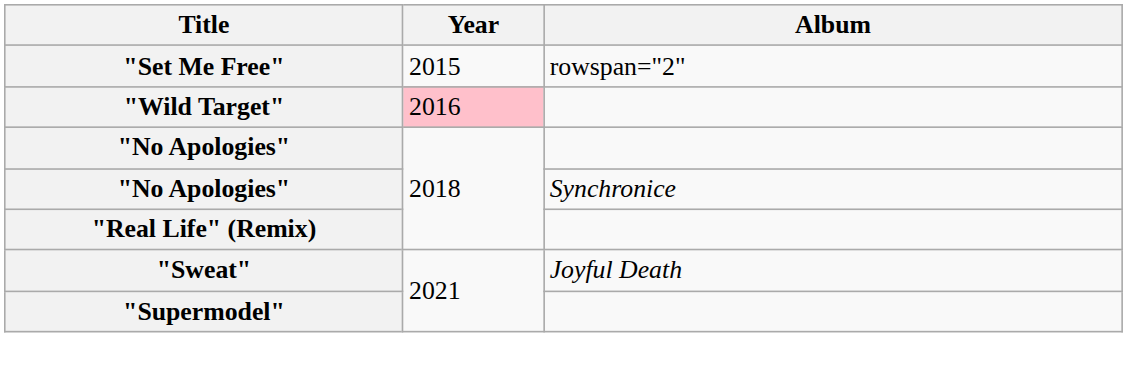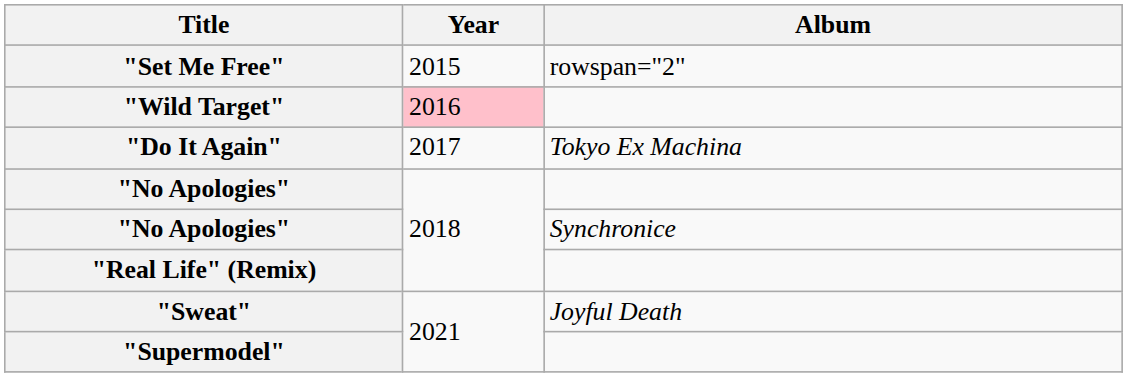+ row: (204, 147)
